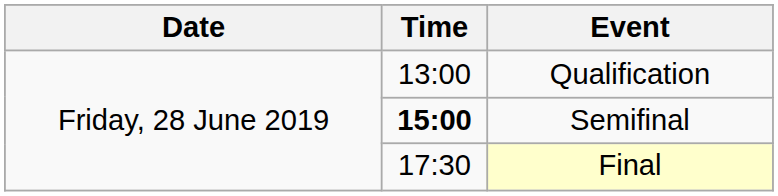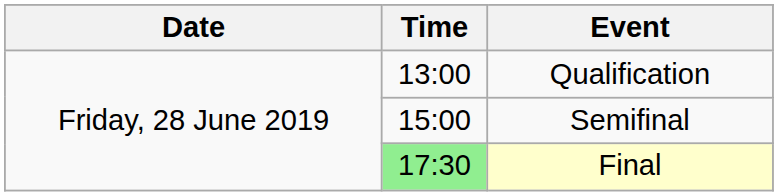(435, 119) bold -> (435, 119) normal
(435, 166) no background -> (435, 166) lightgreen background
